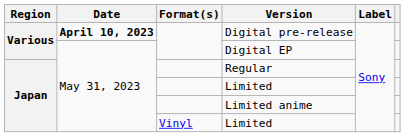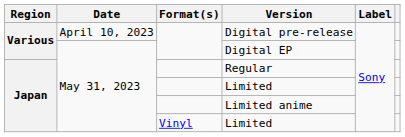(107, 32) bold -> (107, 32) normal
